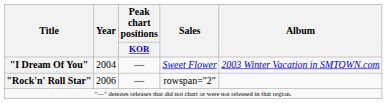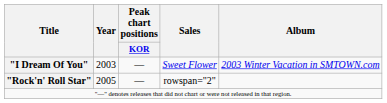(106, 65) 2004 -> (106, 65) 2003
(106, 80) 2006 -> (106, 80) 2005
